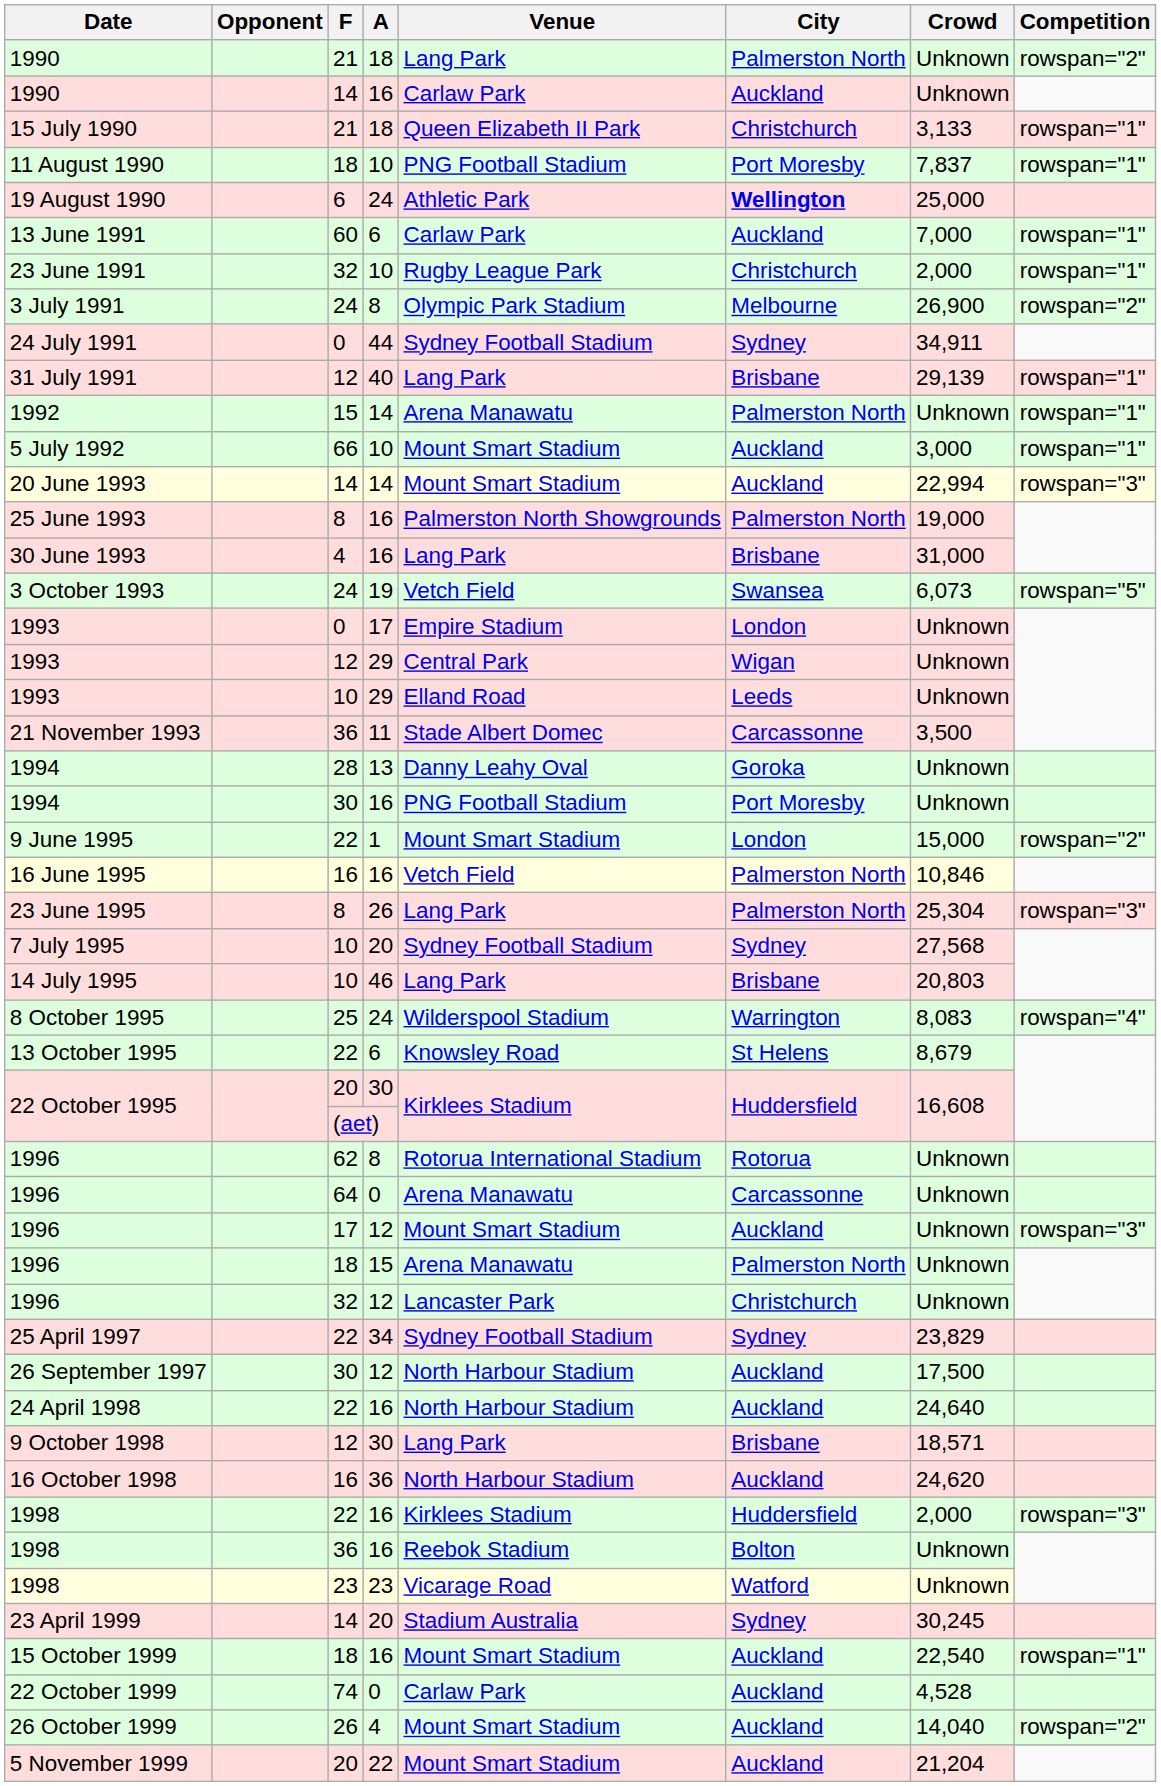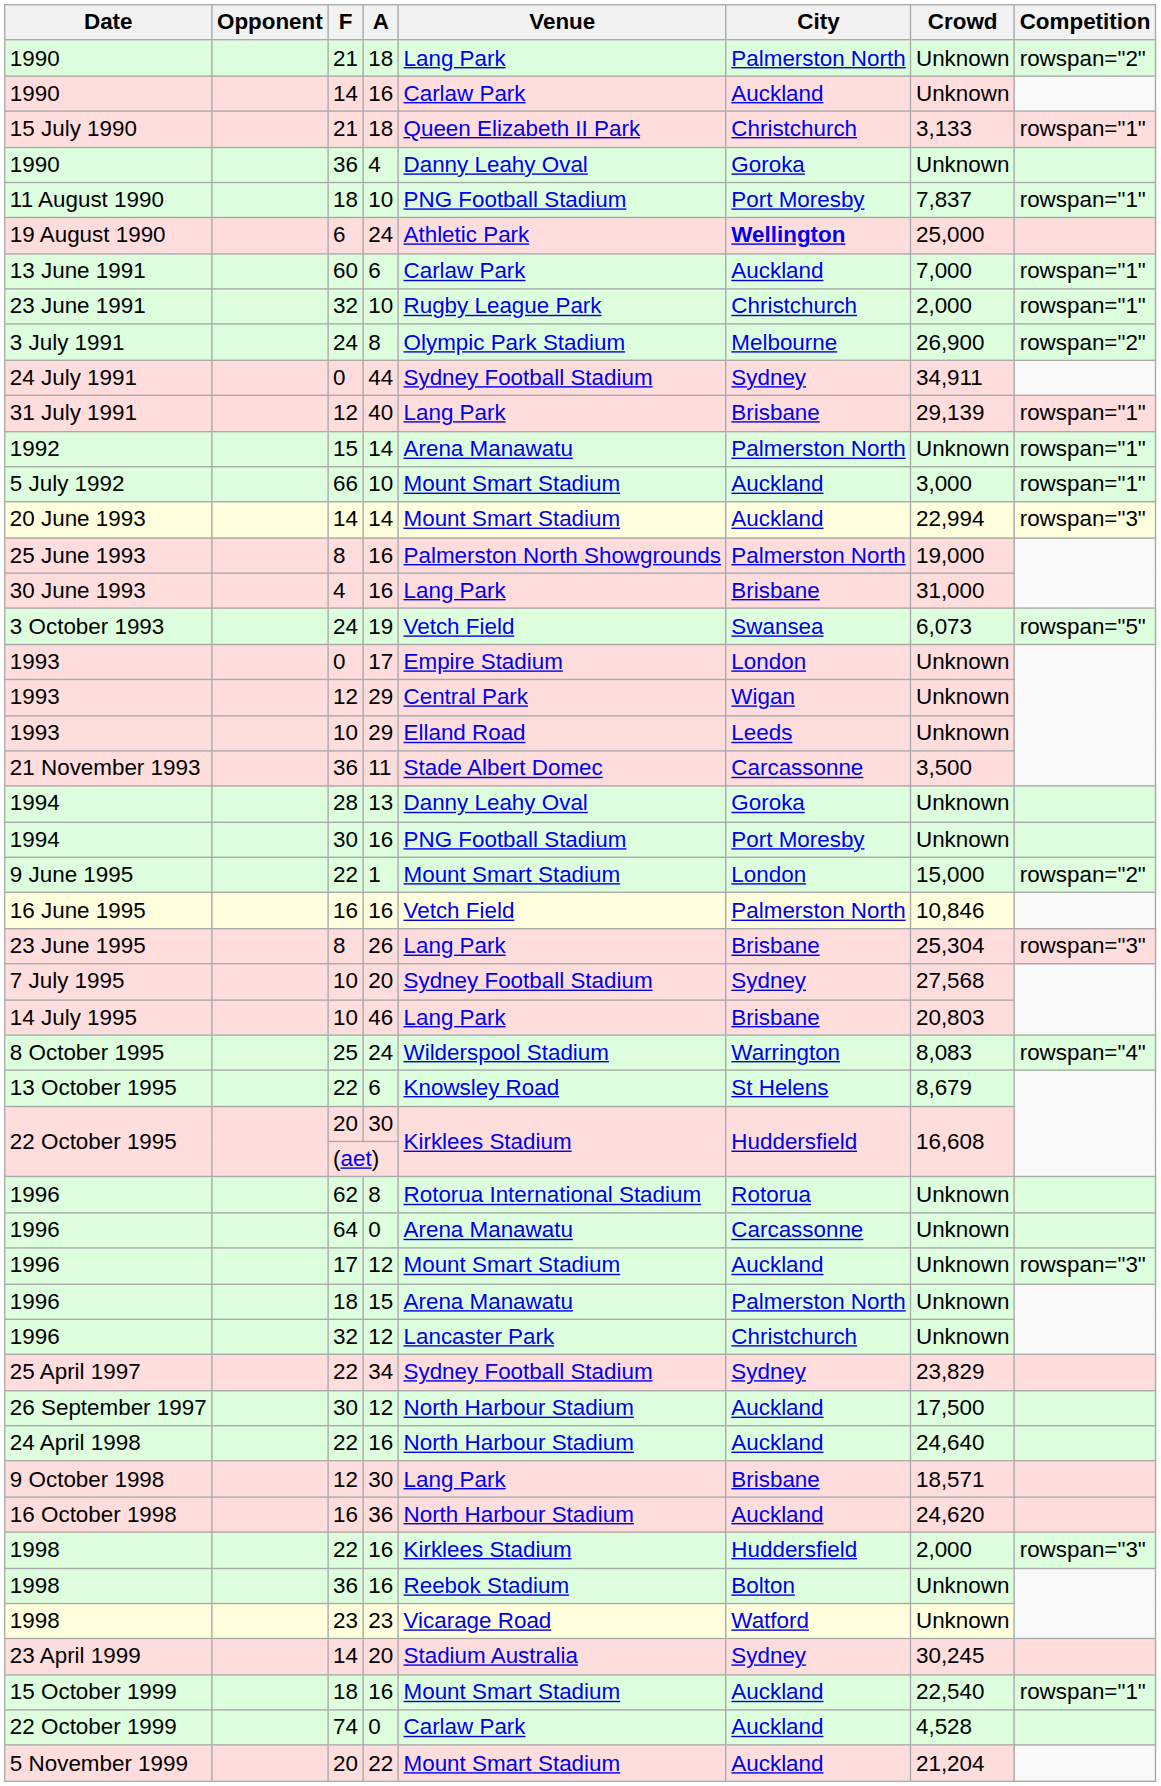+ row: (35, 164)
(818, 910) Palmerston North -> (776, 945) Brisbane
- row: (93, 1727)
